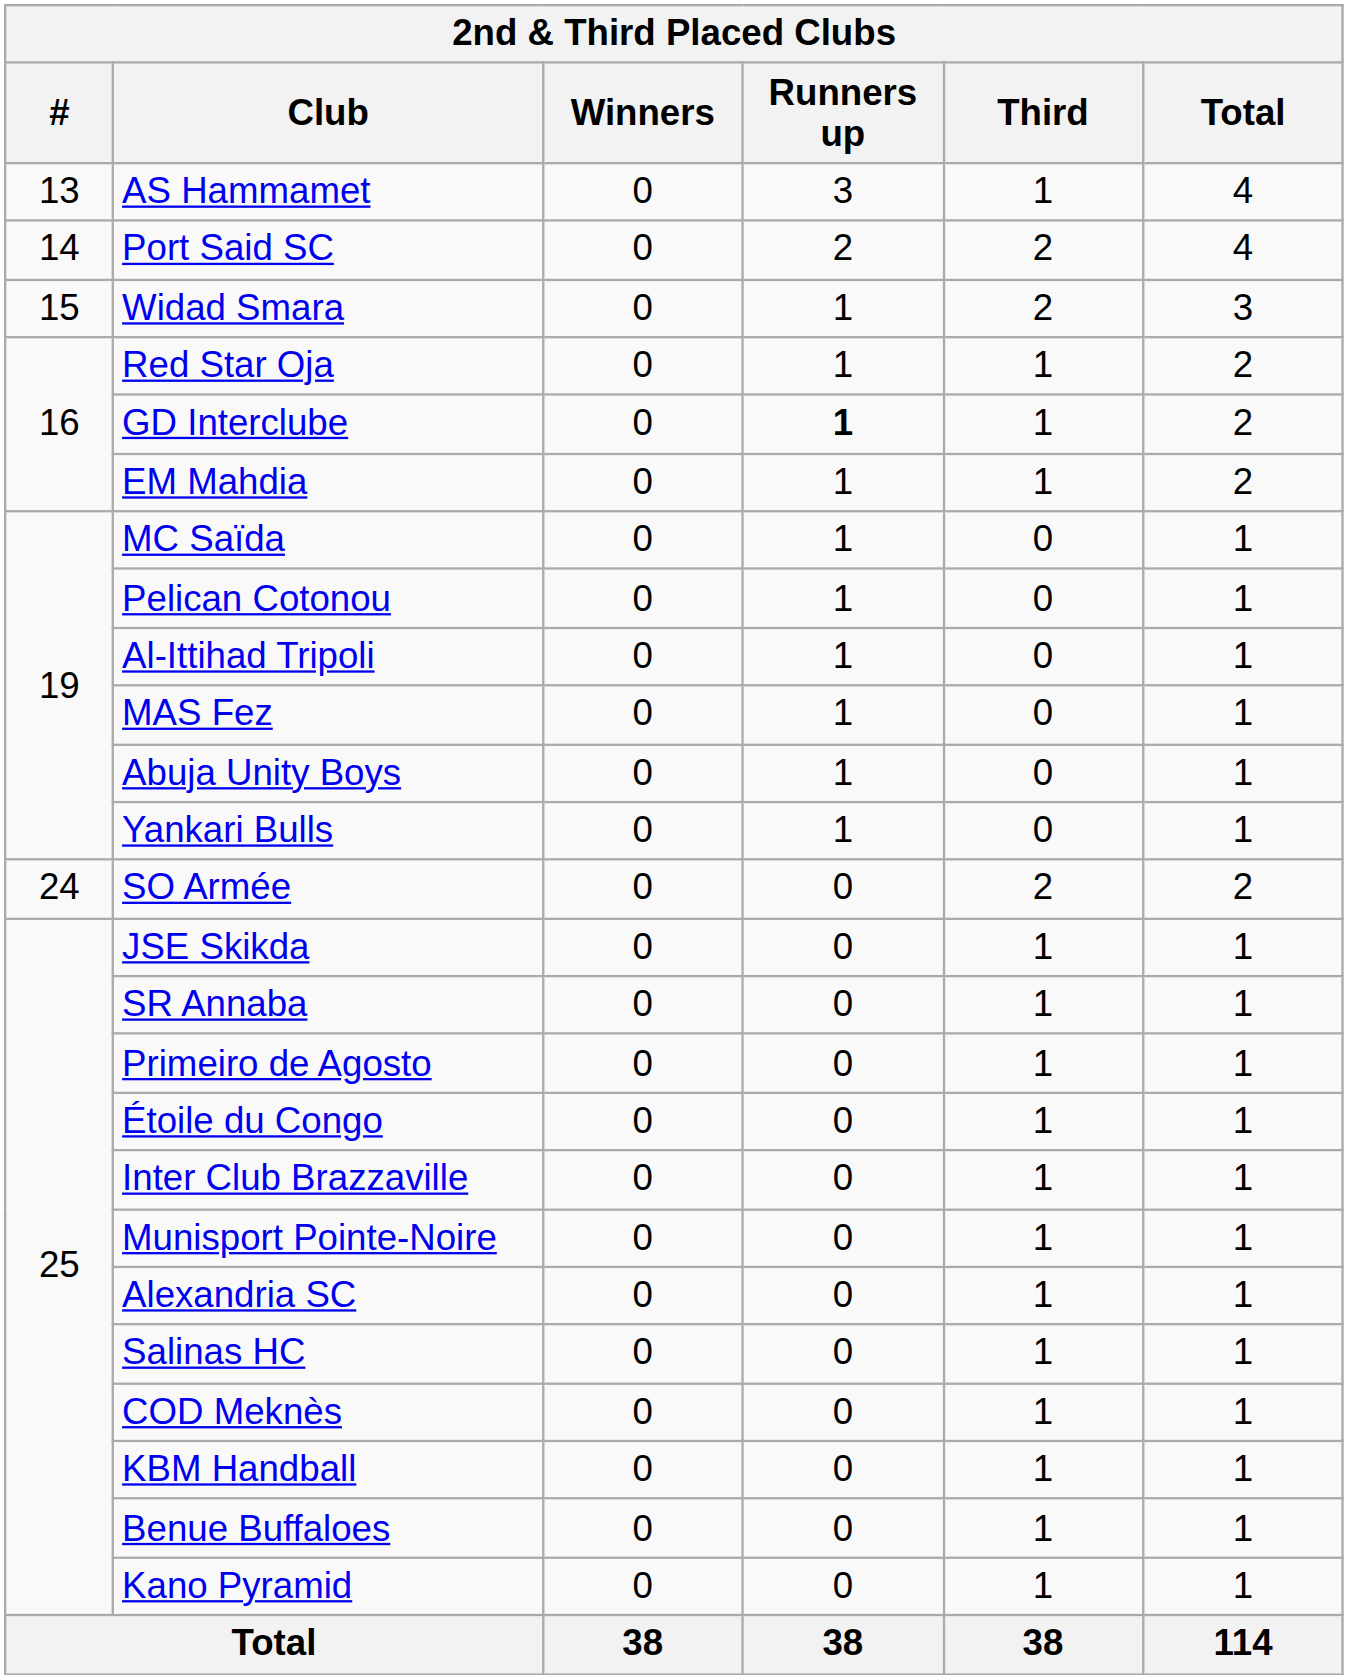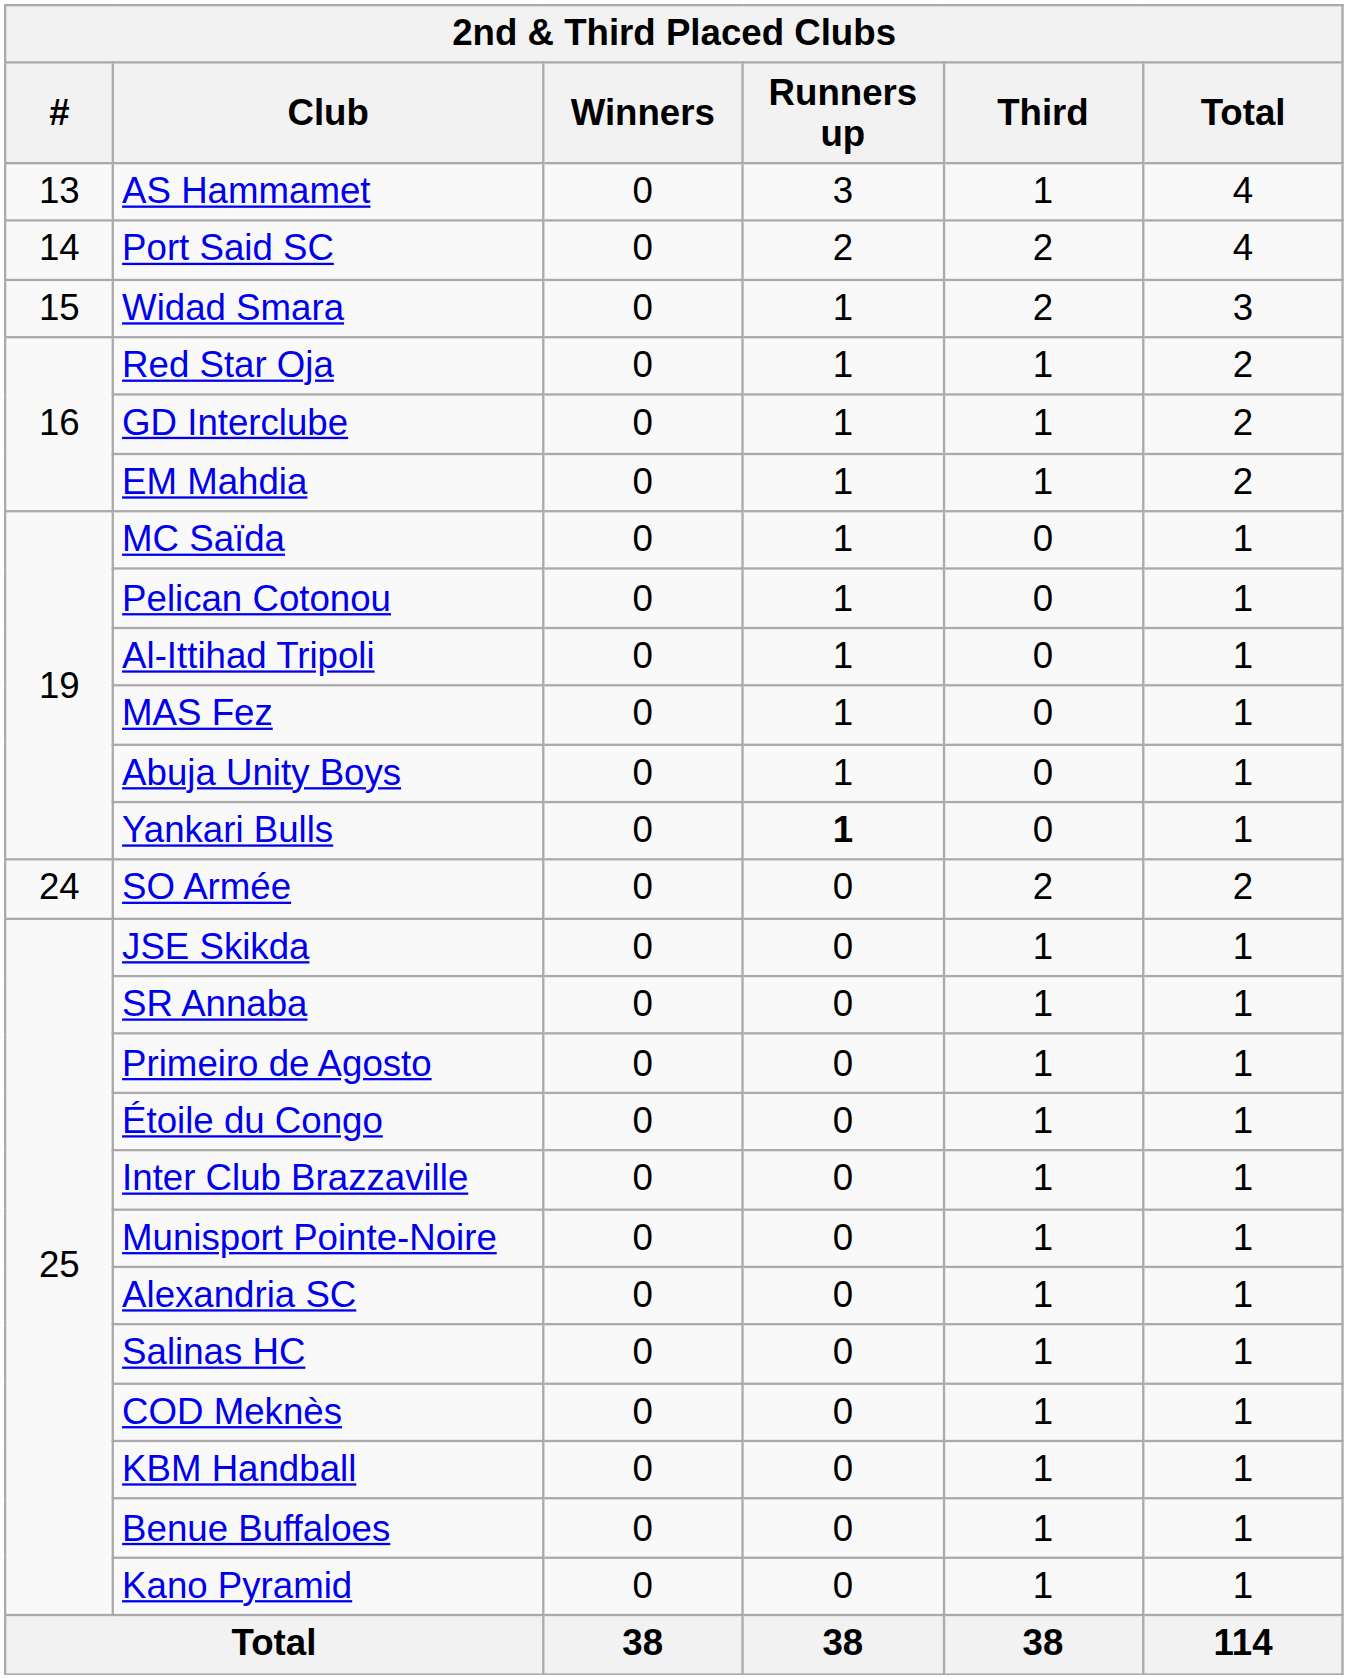(843, 423) bold -> (843, 423) normal
(843, 830) normal -> (843, 830) bold
